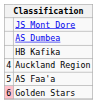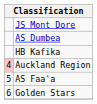(9, 65) no background -> (9, 65) pink background
(9, 92) pink background -> (9, 92) no background
